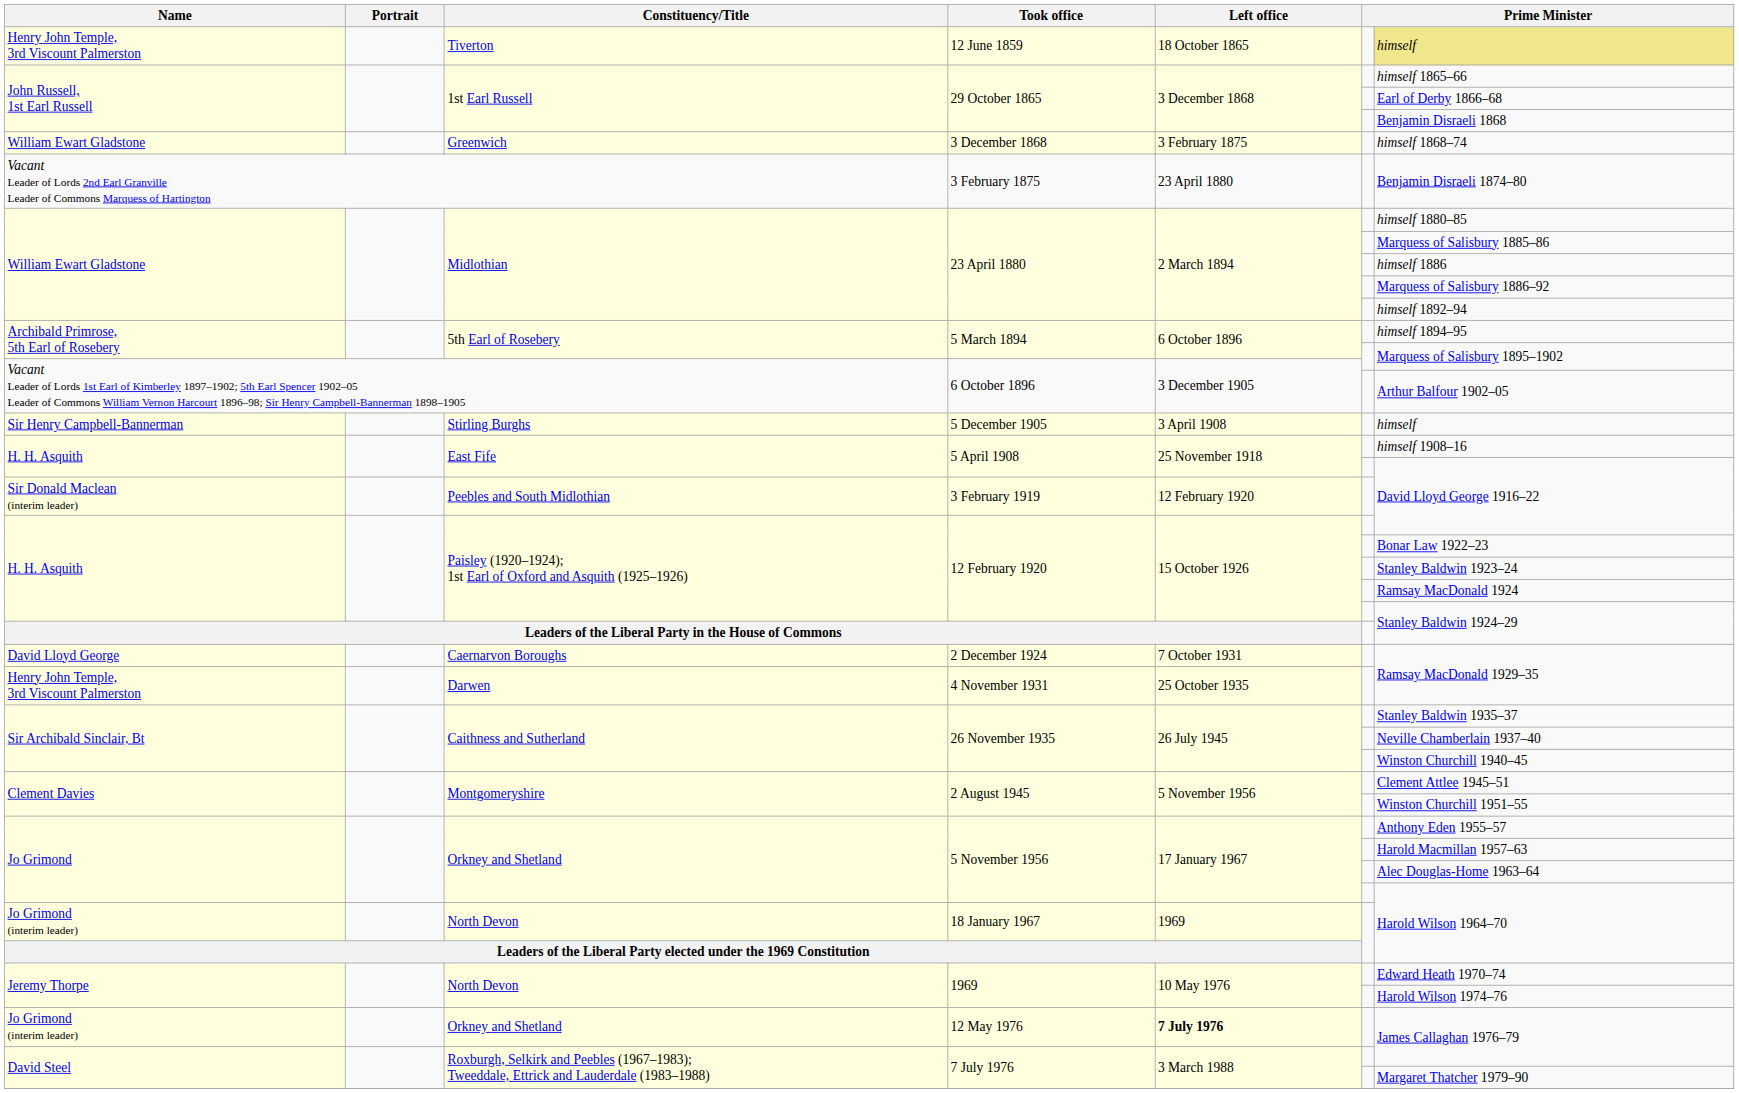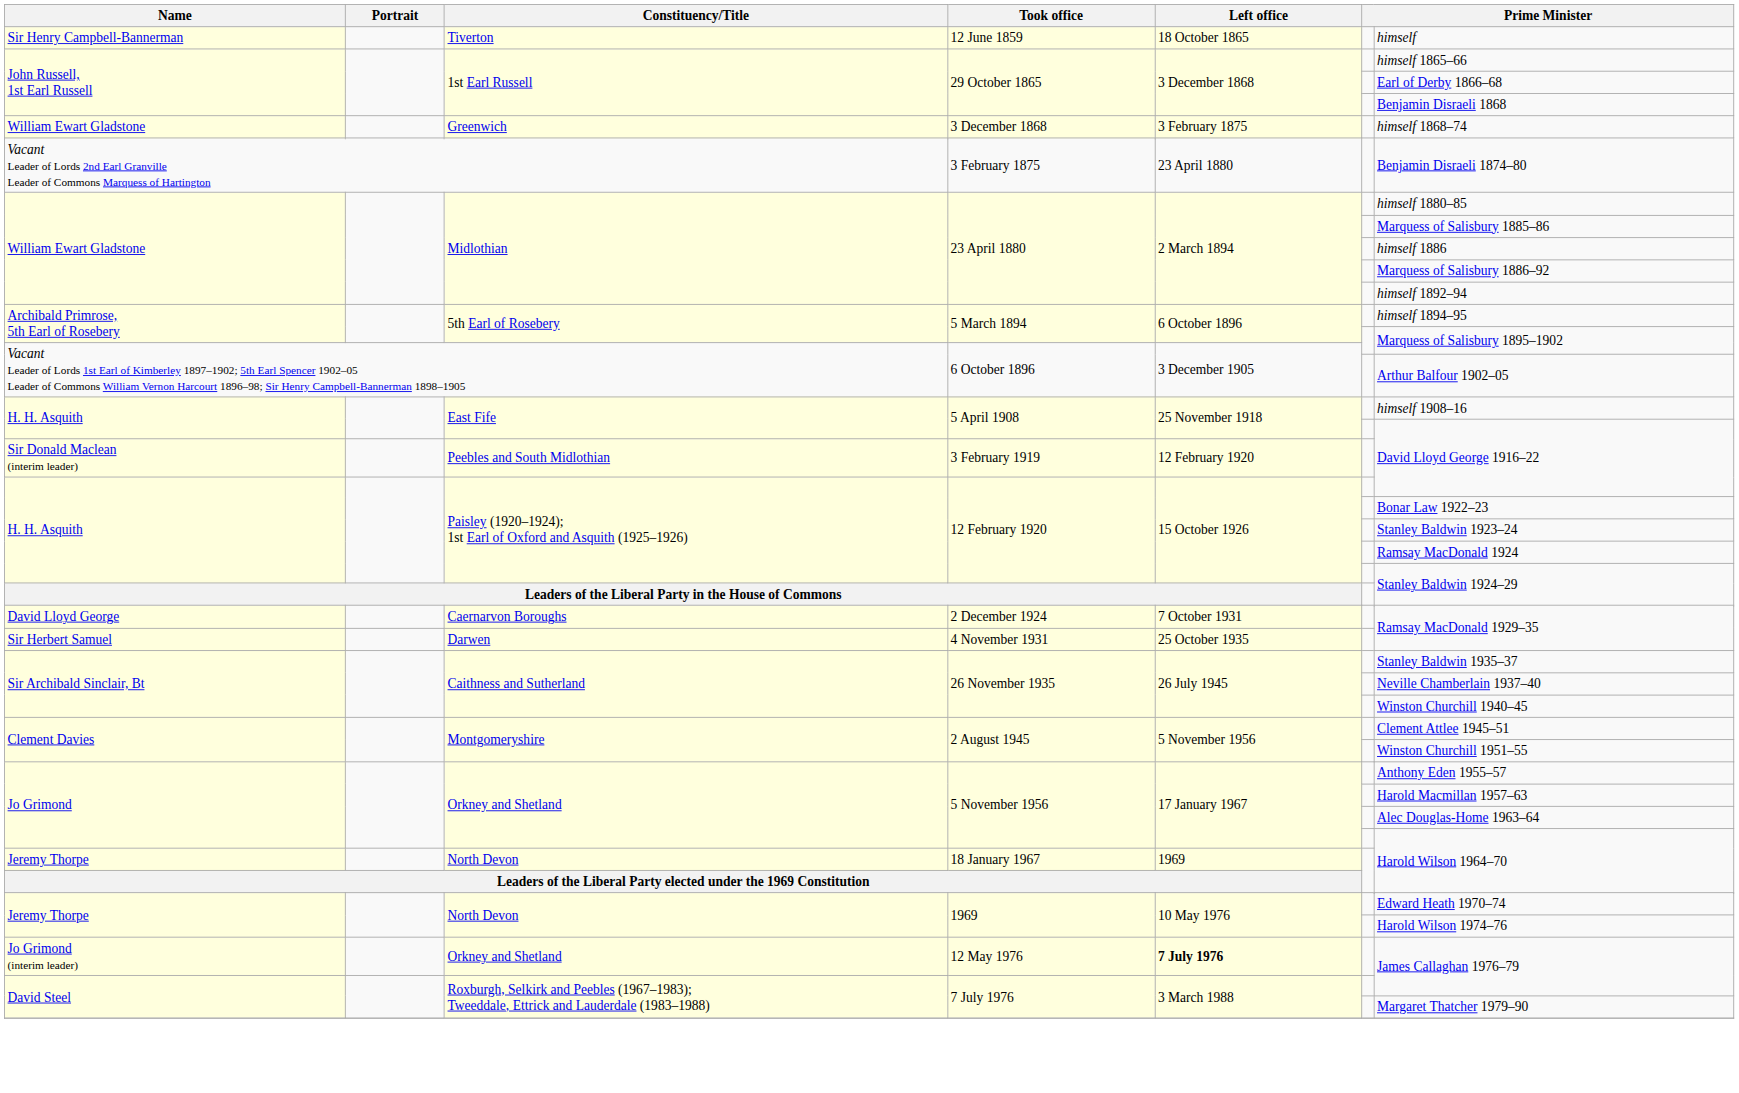(74, 46) Henry John Temple, 3rd Viscount Palmerston -> (95, 38) Sir Henry Campbell-Bannerman
(1397, 46) khaki background -> (1397, 38) no background
- row: (489, 424)
(74, 685) Henry John Temple, 3rd Viscount Palmerston -> (60, 639) Sir Herbert Samuel
(43, 922) Jo Grimond (interim leader) -> (48, 859) Jeremy Thorpe
